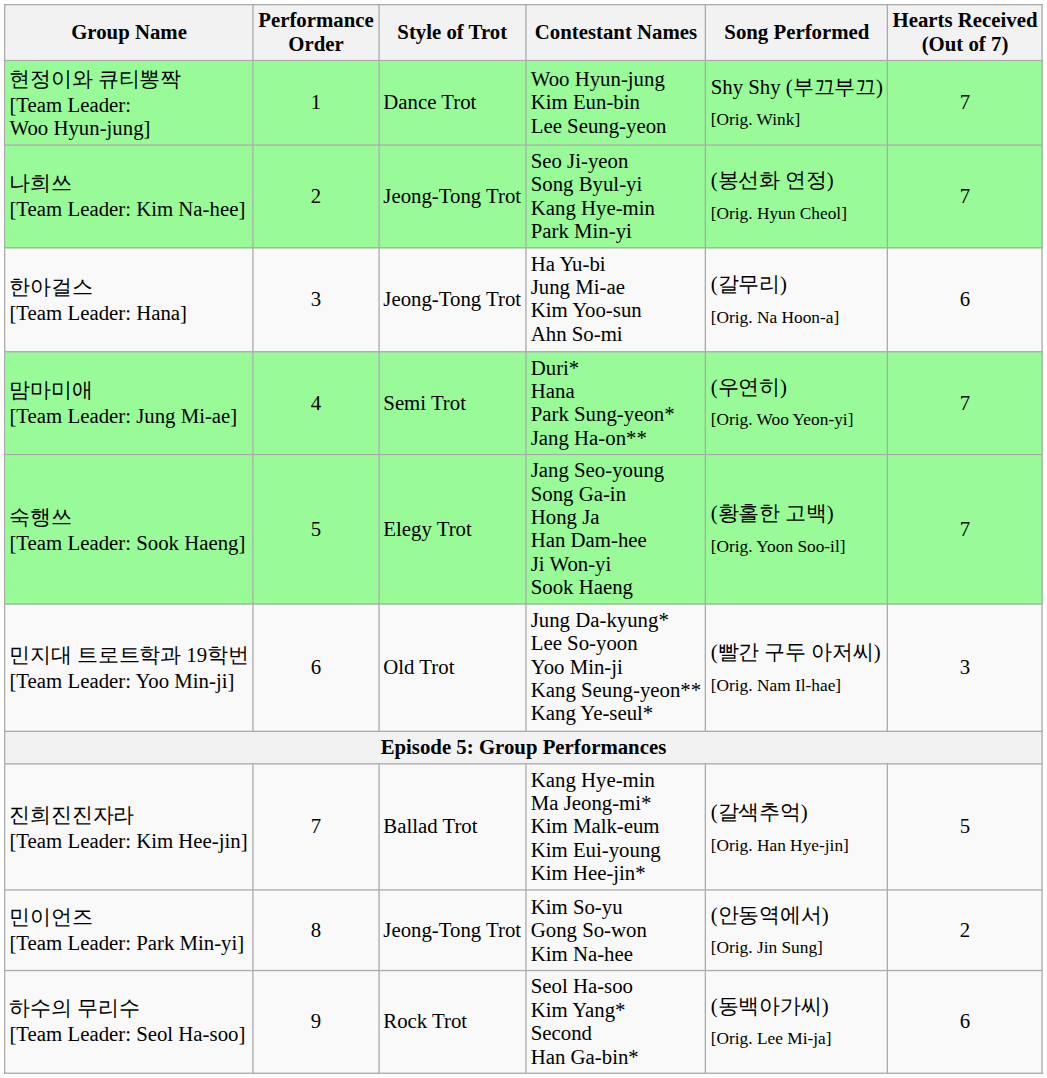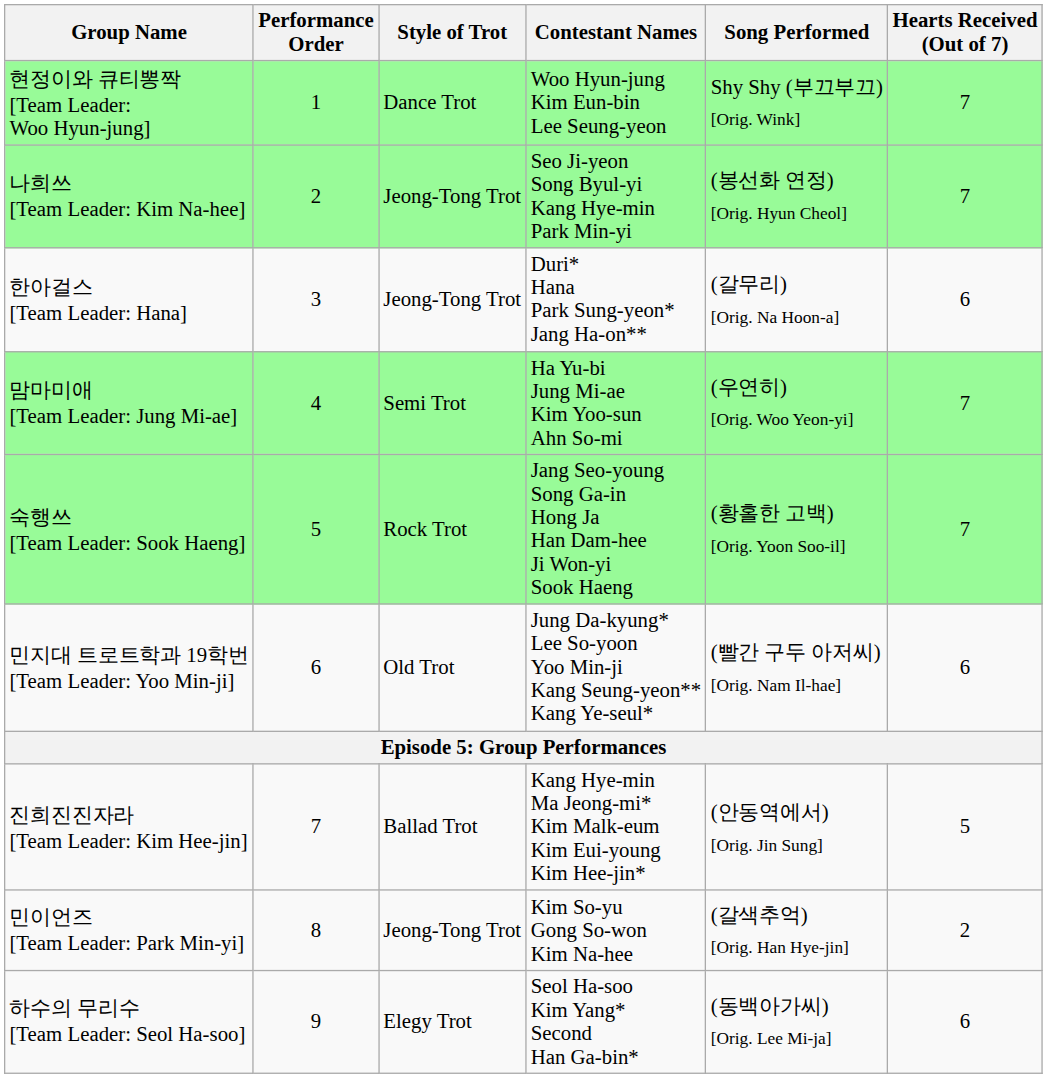(586, 299) Ha Yu-bi Jung Mi-ae Kim Yoo-sun Ahn So-mi -> (603, 299) Duri* Hana Park Sung-yeon* Jang Ha-on**
(603, 402) Duri* Hana Park Sung-yeon* Jang Ha-on** -> (586, 402) Ha Yu-bi Jung Mi-ae Kim Yoo-sun Ahn So-mi
(428, 529) Elegy Trot -> (425, 529) Rock Trot
(965, 667) 3 -> (965, 667) 6
(780, 827) (갈색추억) [Orig. Han Hye-jin] -> (770, 827) (안동역에서) [Orig. Jin Sung]
(770, 930) (안동역에서) [Orig. Jin Sung] -> (780, 930) (갈색추억) [Orig. Han Hye-jin]
(425, 1021) Rock Trot -> (428, 1021) Elegy Trot
